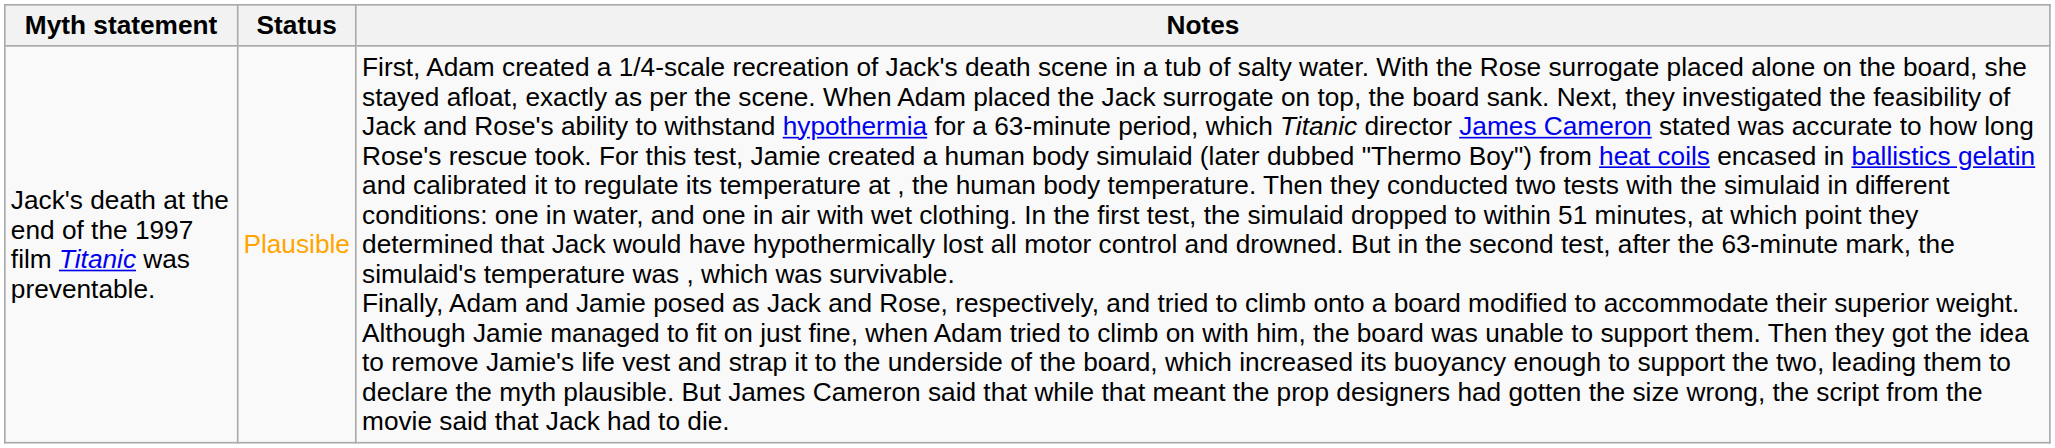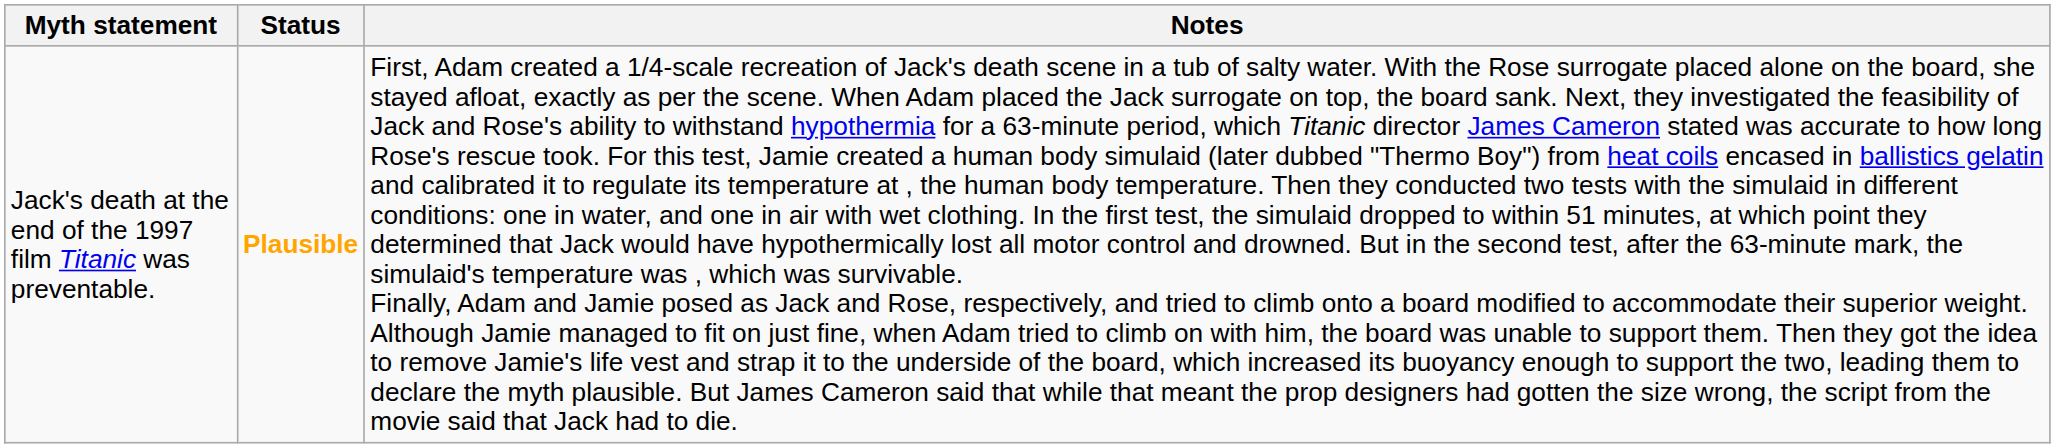(297, 244) normal -> (301, 244) bold
